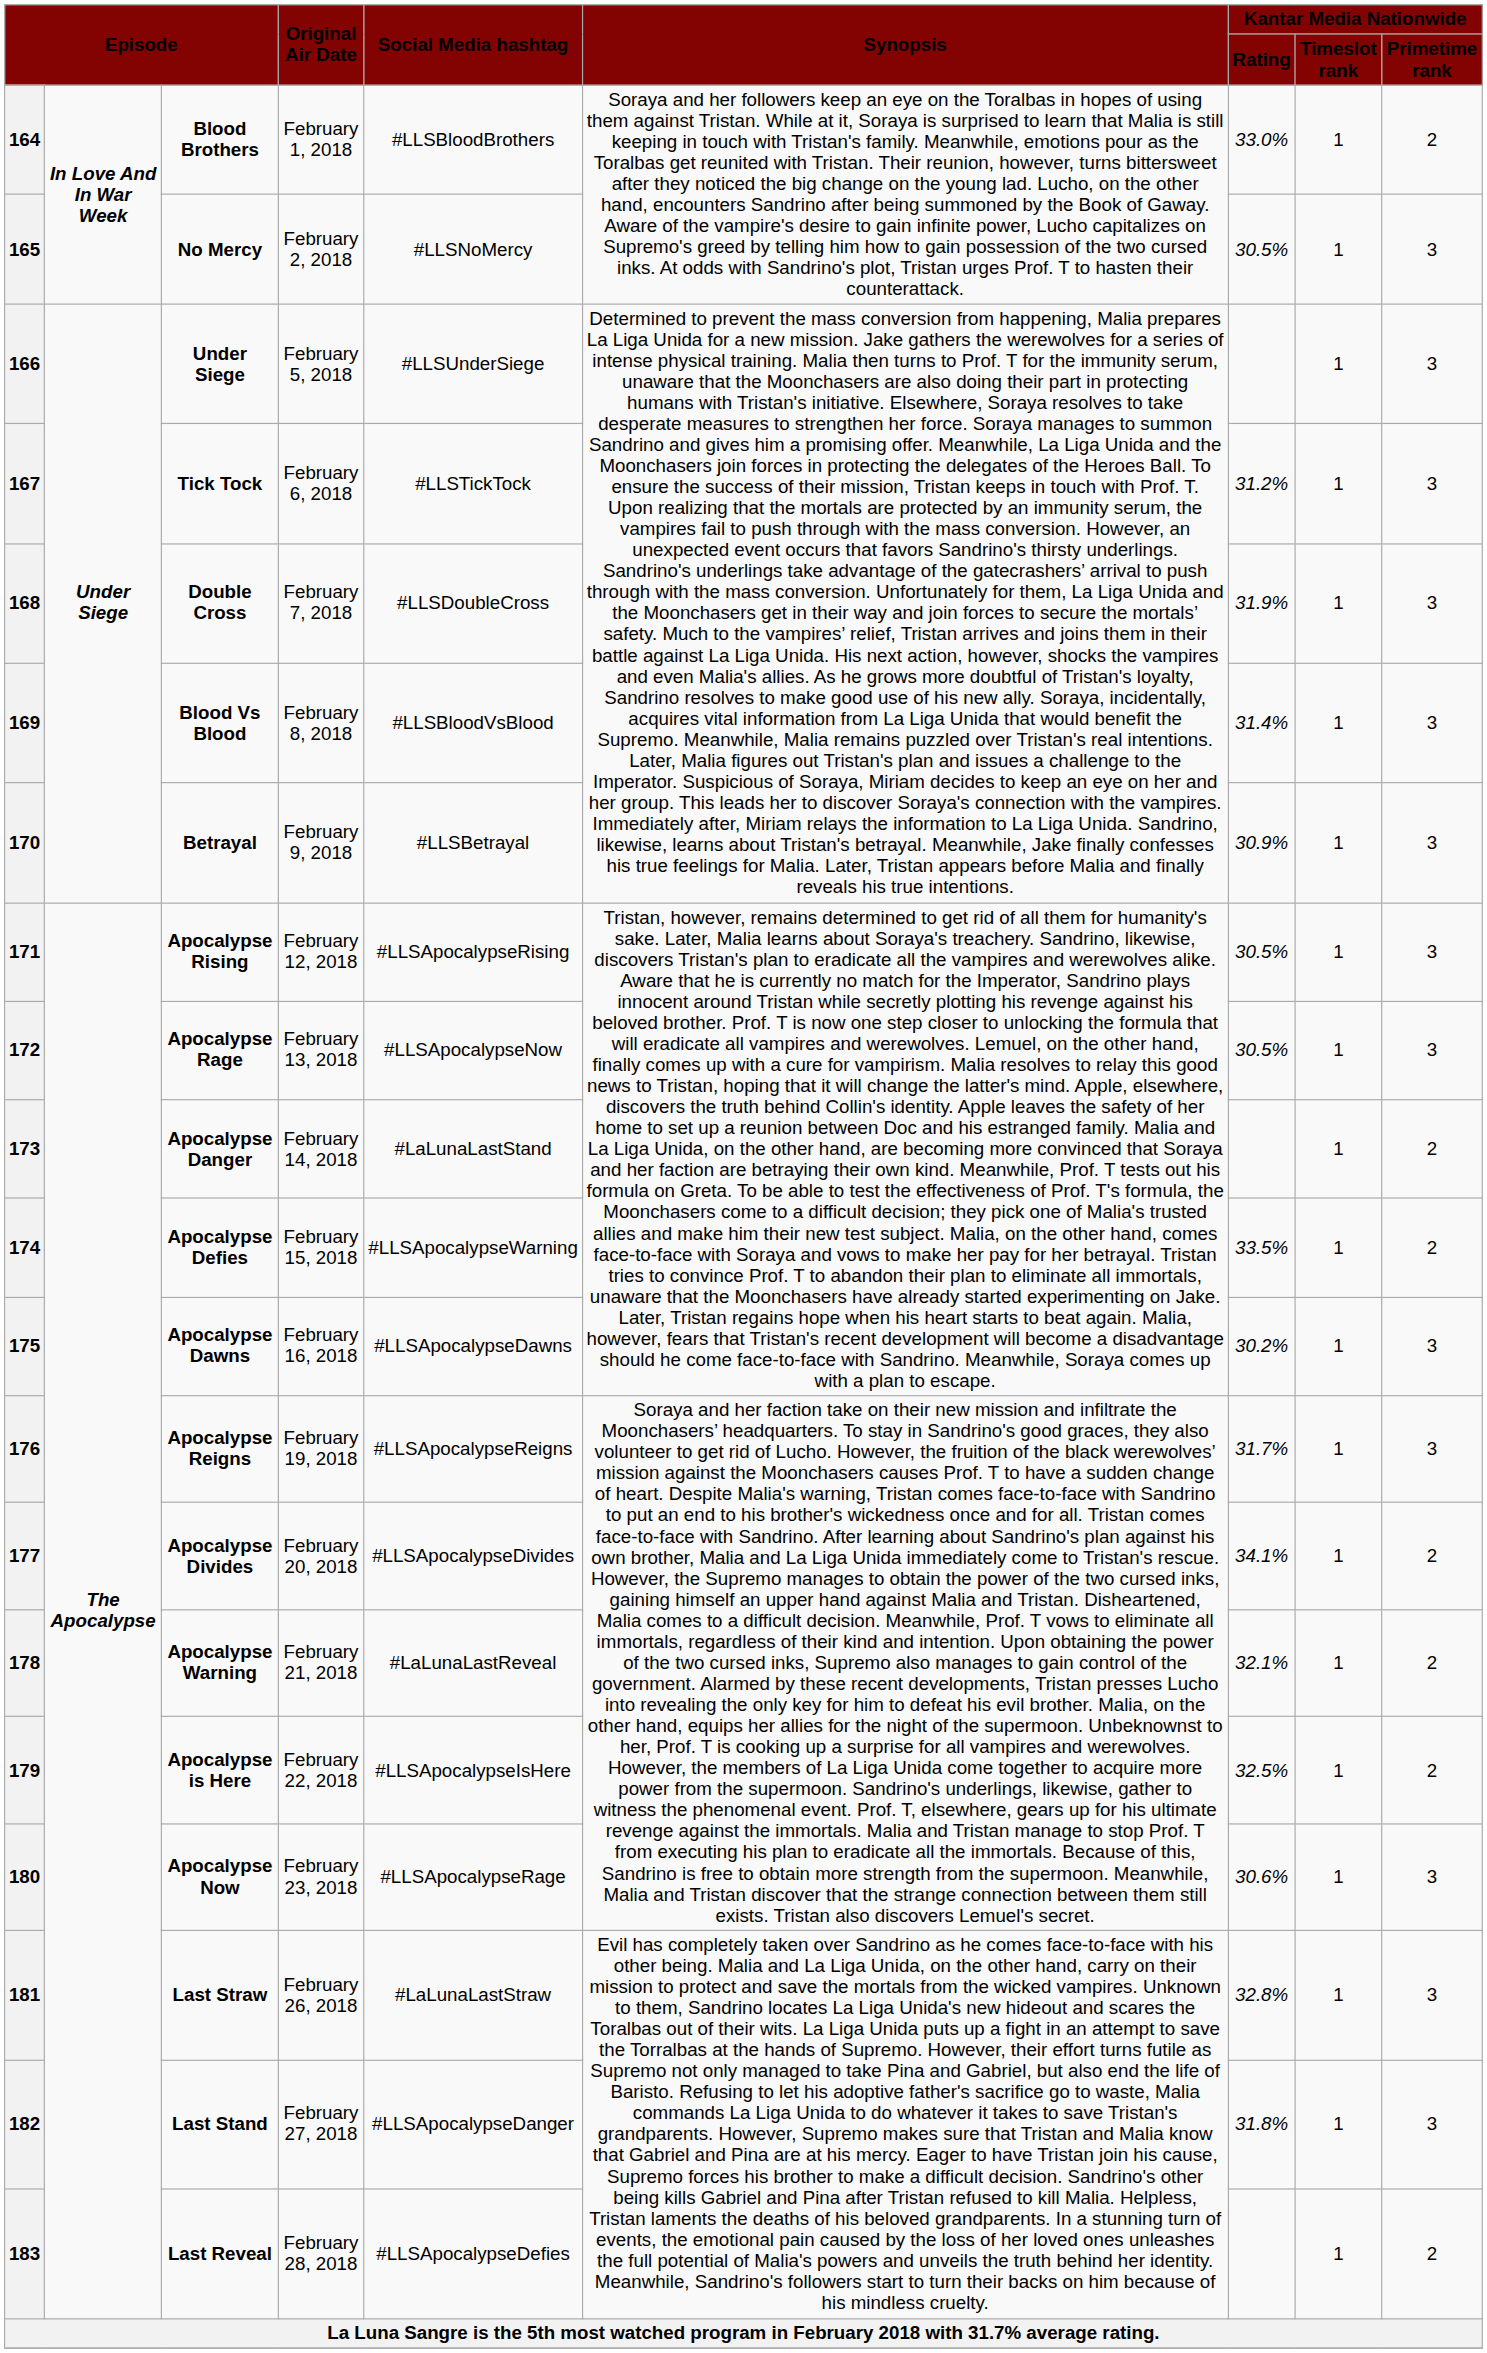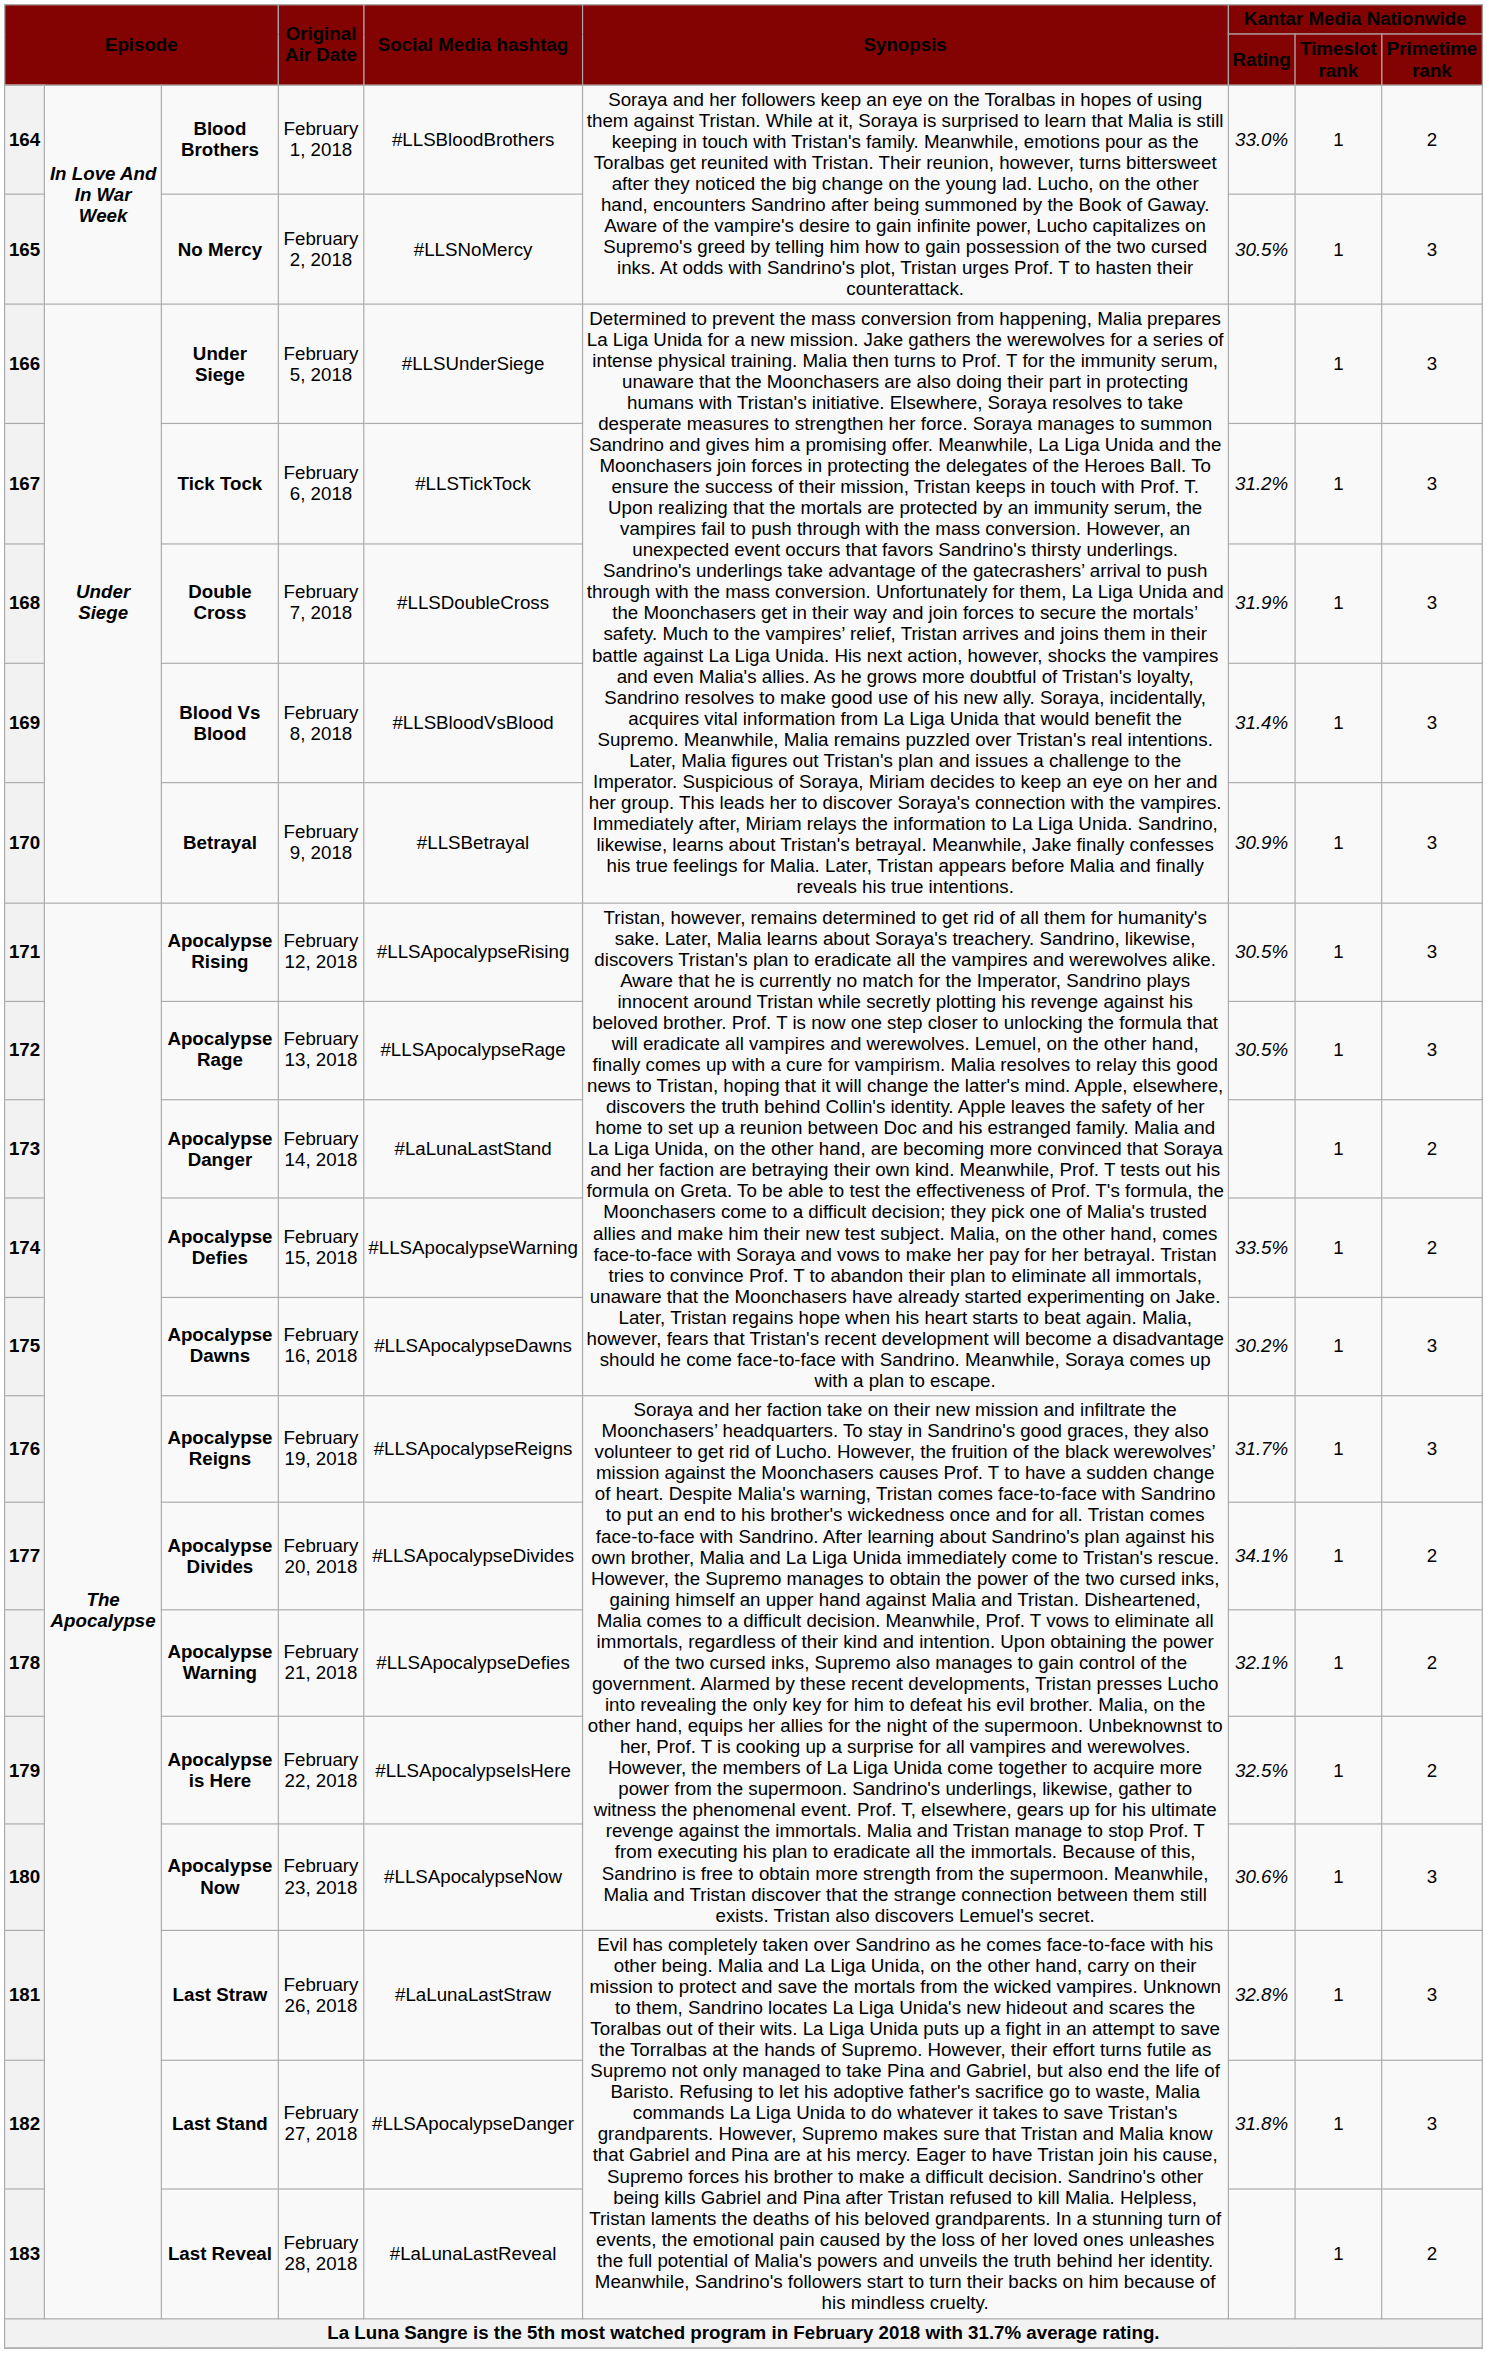(473, 1050) #LLSApocalypseNow -> (473, 1050) #LLSApocalypseRage
(473, 1663) #LaLunaLastReveal -> (473, 1663) #LLSApocalypseDefies
(473, 1877) #LLSApocalypseRage -> (473, 1877) #LLSApocalypseNow
(473, 2253) #LLSApocalypseDefies -> (473, 2253) #LaLunaLastReveal
